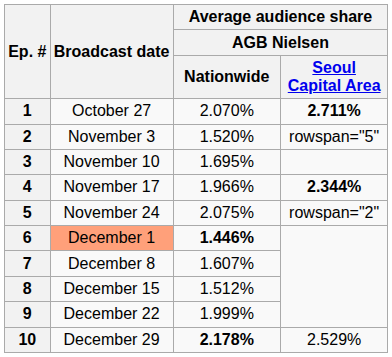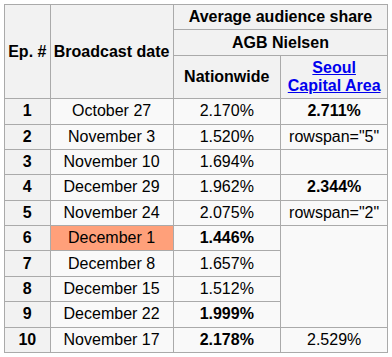(227, 111) 2.070% -> (227, 111) 2.170%
(227, 162) 1.695% -> (227, 162) 1.694%
(112, 187) November 17 -> (112, 187) December 29
(227, 187) 1.966% -> (227, 187) 1.962%
(227, 263) 1.607% -> (227, 263) 1.657%
(227, 314) normal -> (227, 314) bold
(112, 339) December 29 -> (112, 339) November 17
